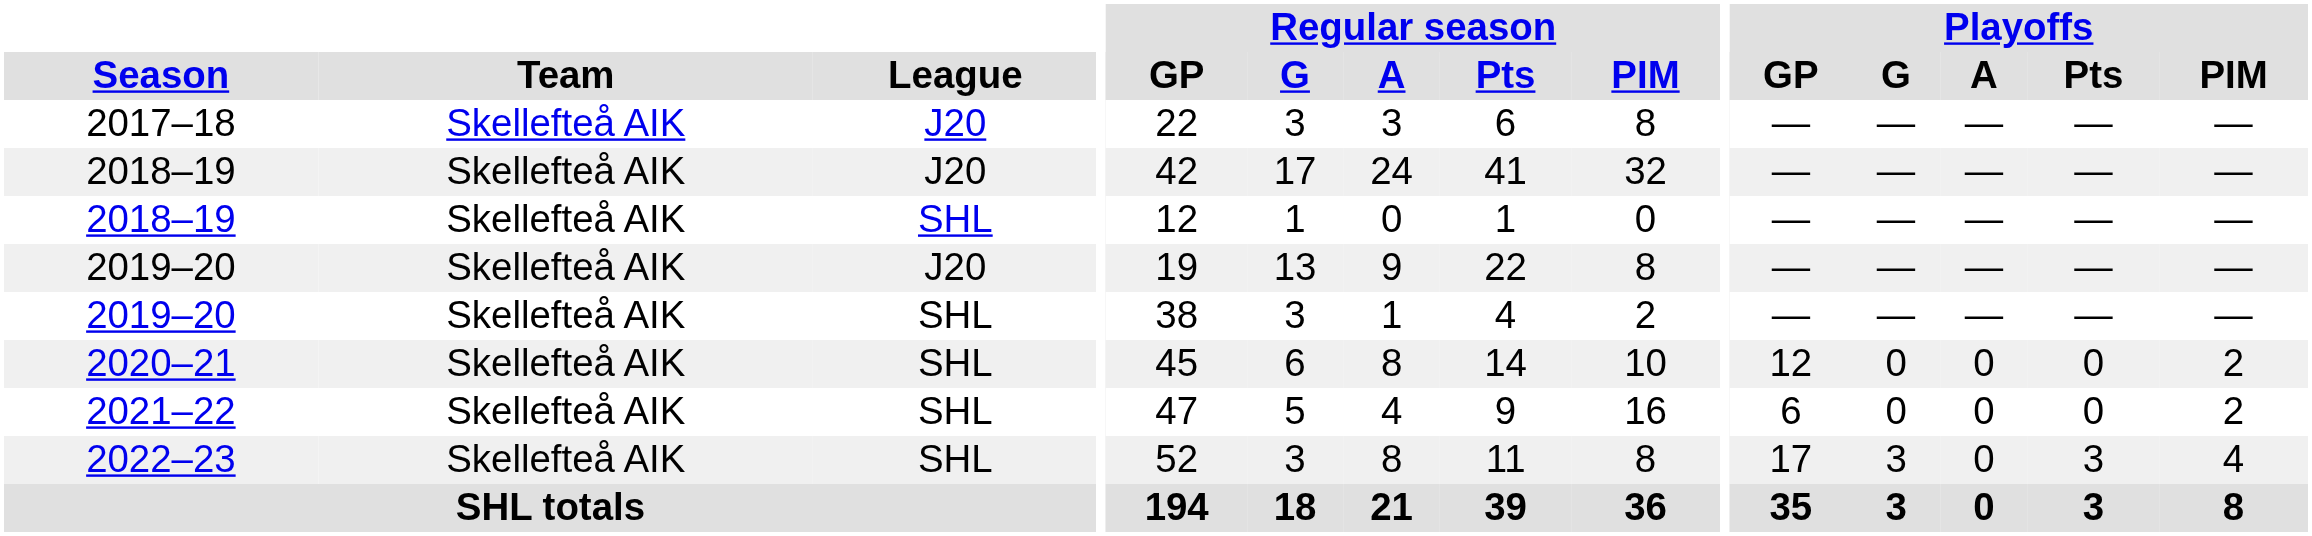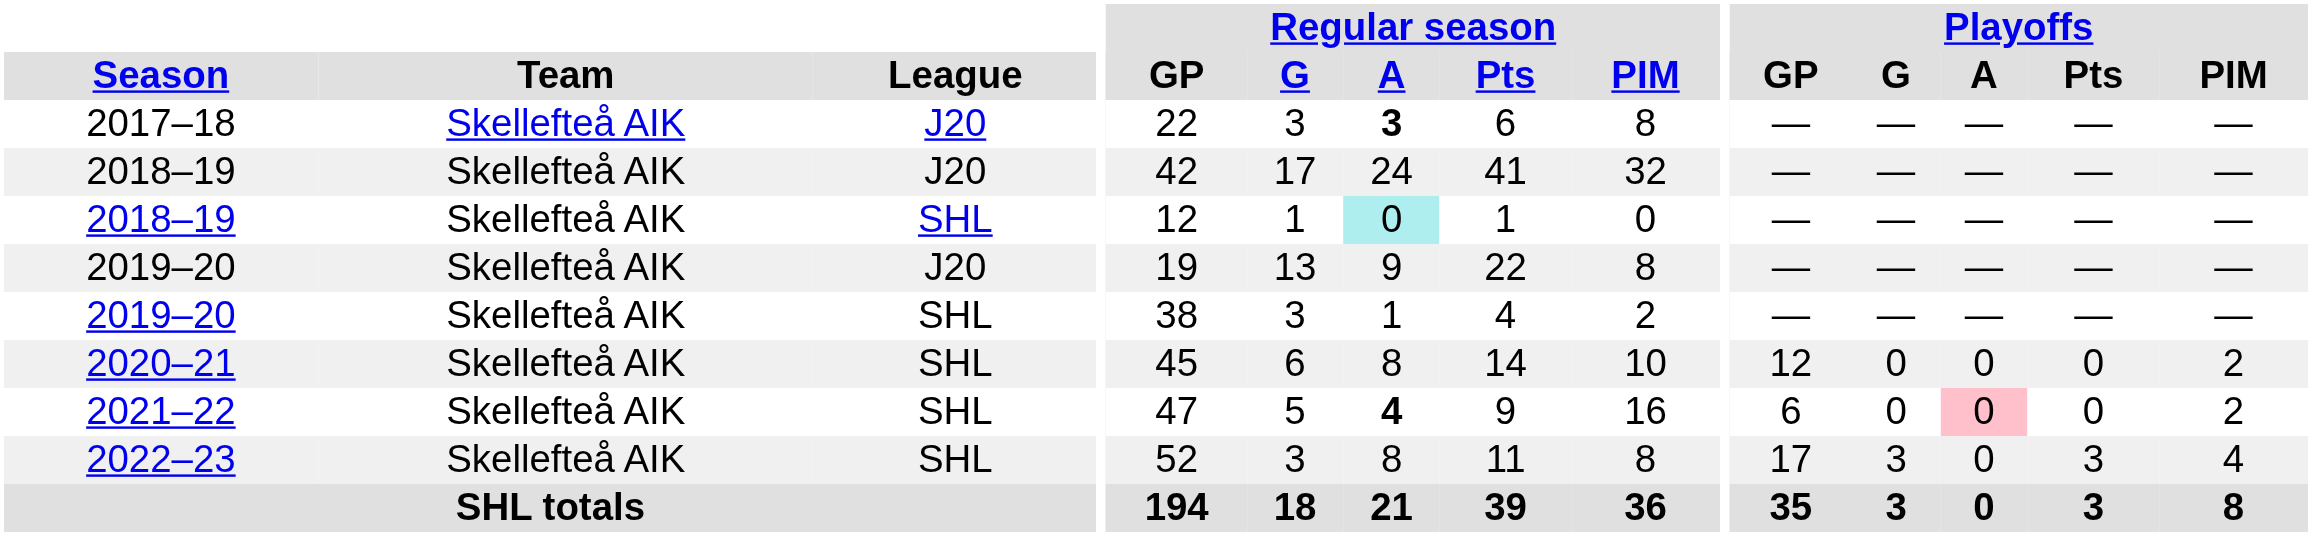(1392, 123) normal -> (1392, 123) bold
(1392, 219) no background -> (1392, 219) paleturquoise background
(1392, 411) normal -> (1392, 411) bold
(1984, 411) no background -> (1984, 411) pink background
